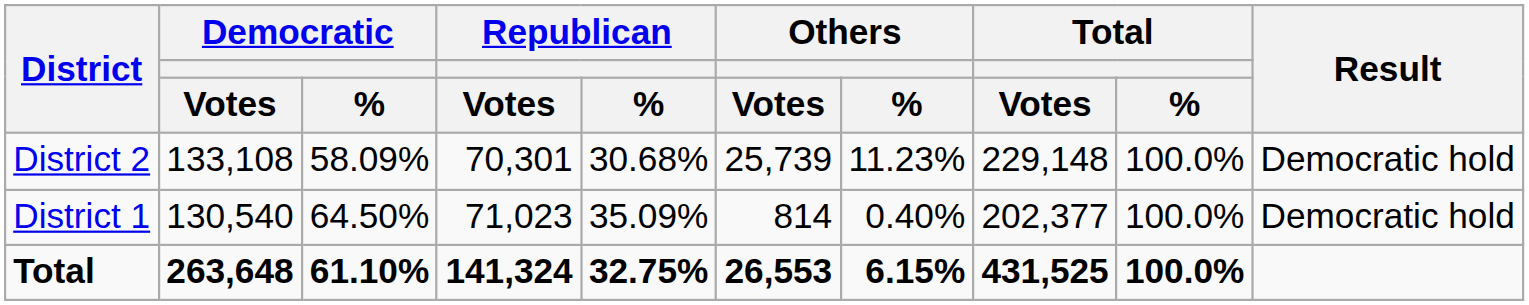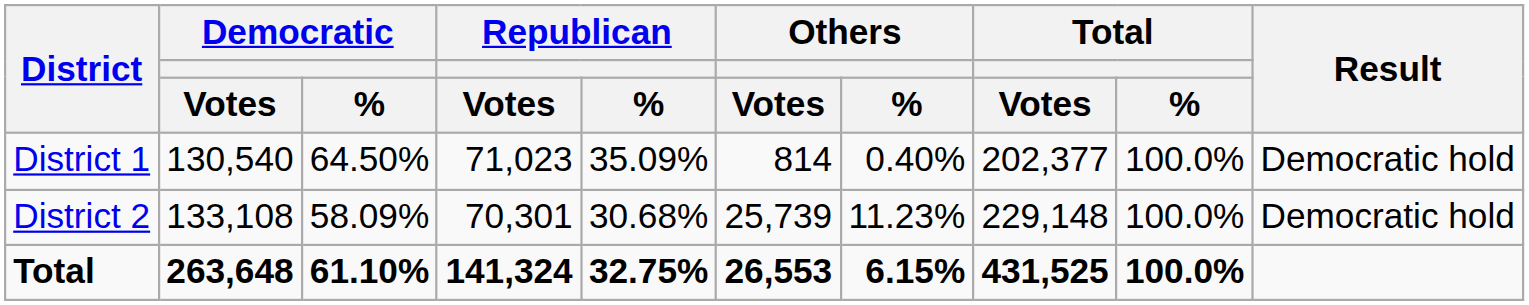rows swapped: (82, 216) <-> (82, 160)
